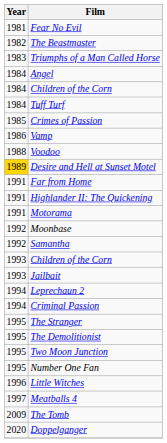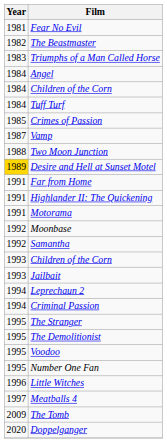(16, 136) 1986 -> (16, 136) 1987
(45, 151) Voodoo -> (69, 151) Two Moon Junction
(69, 352) Two Moon Junction -> (45, 352) Voodoo
